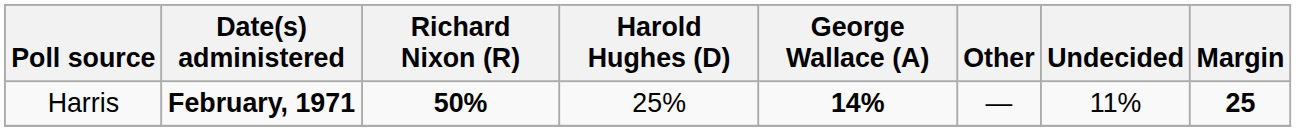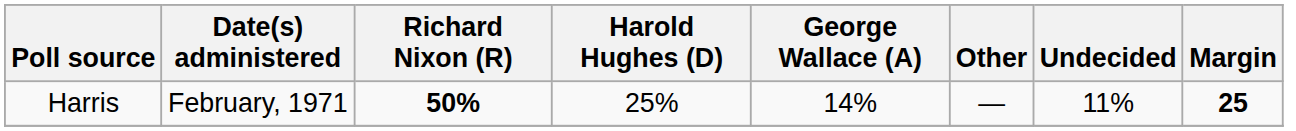(262, 102) bold -> (258, 102) normal
(858, 102) bold -> (850, 102) normal
